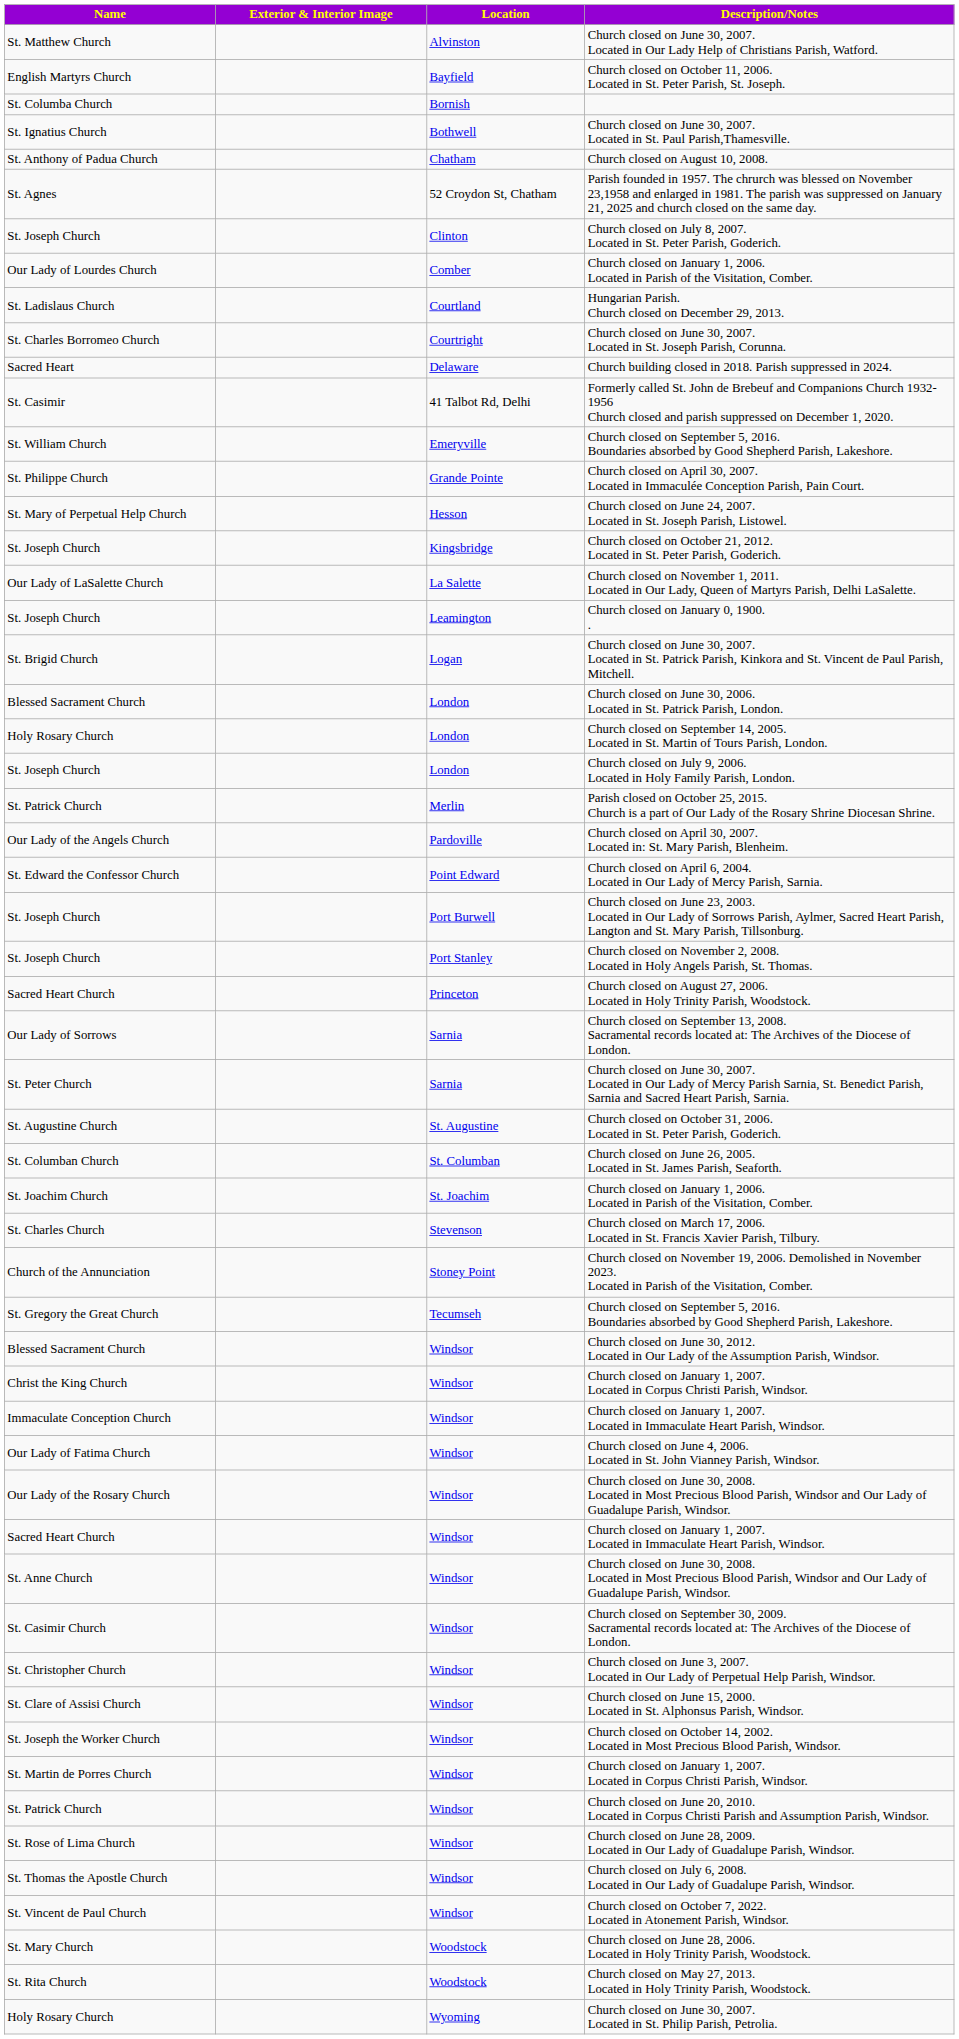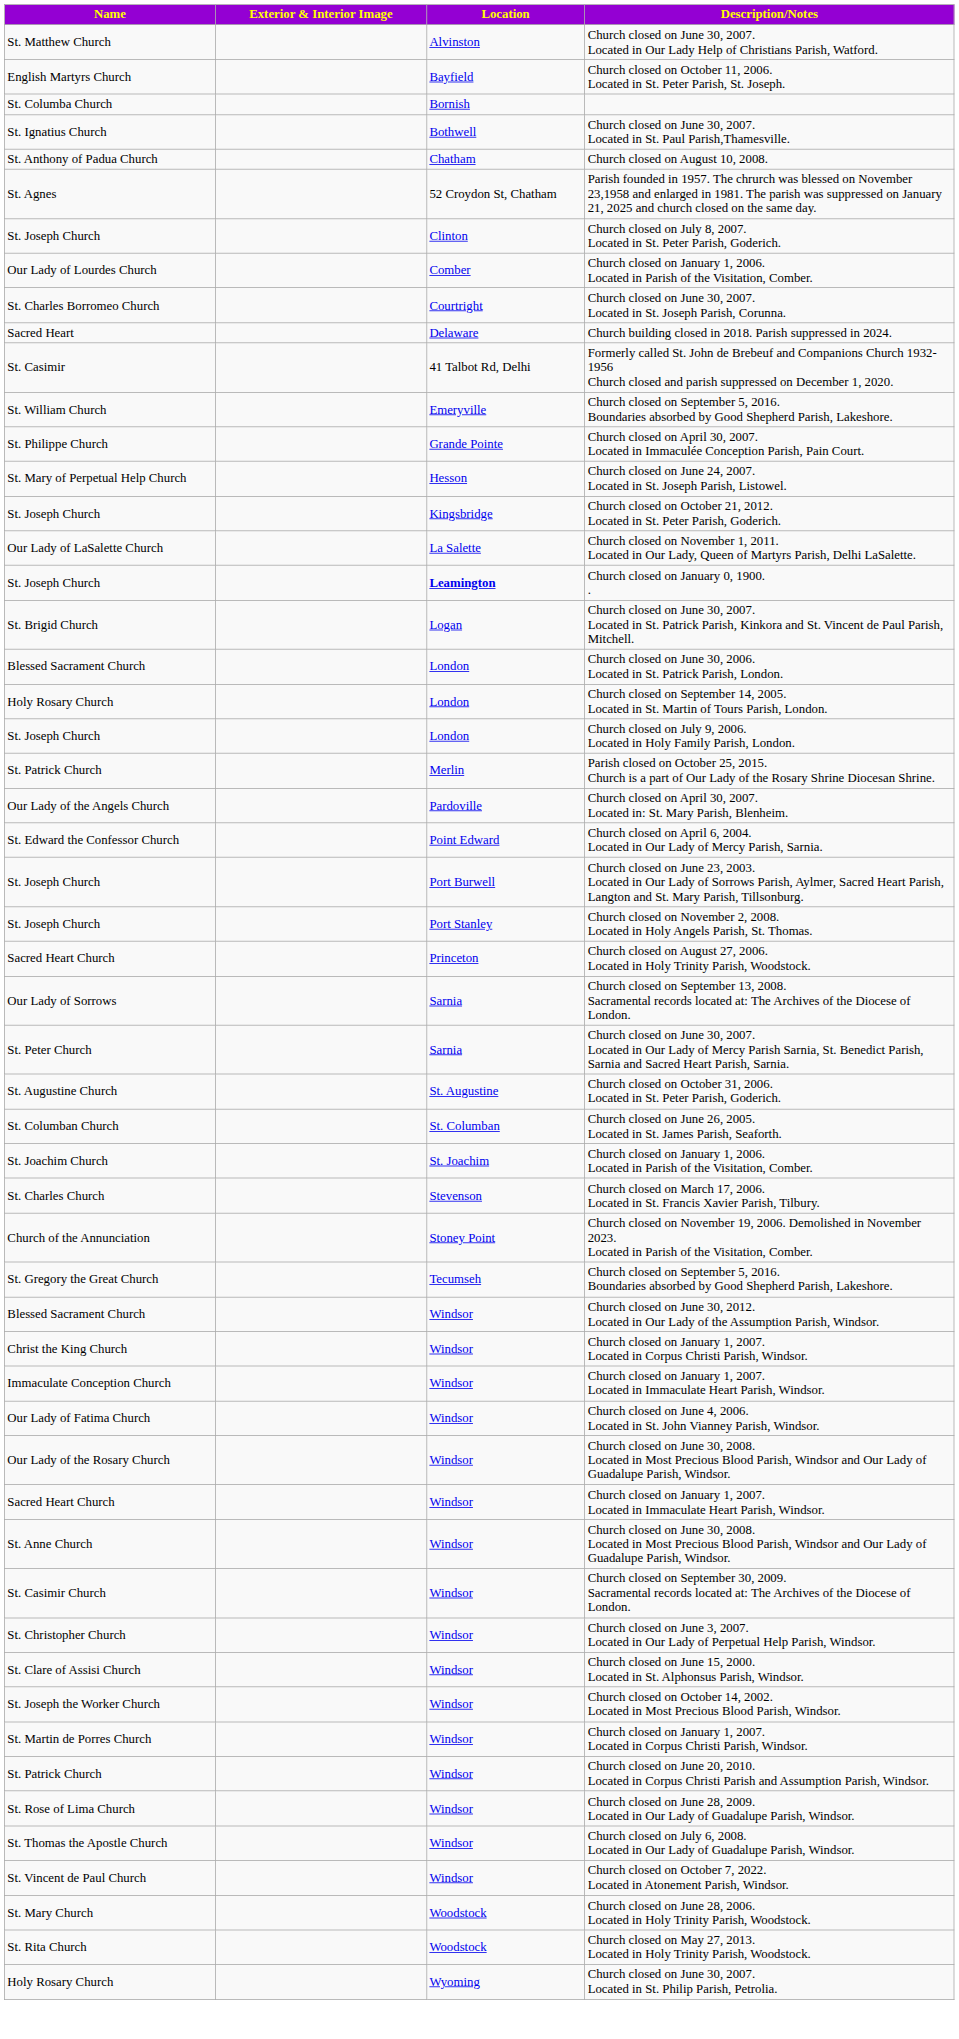- row: (61, 305)
(460, 617) normal -> (462, 582) bold
